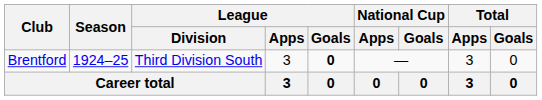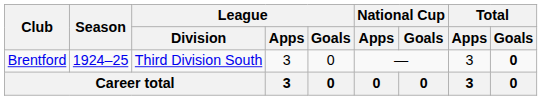(331, 60) bold -> (331, 60) normal
(513, 60) normal -> (513, 60) bold
